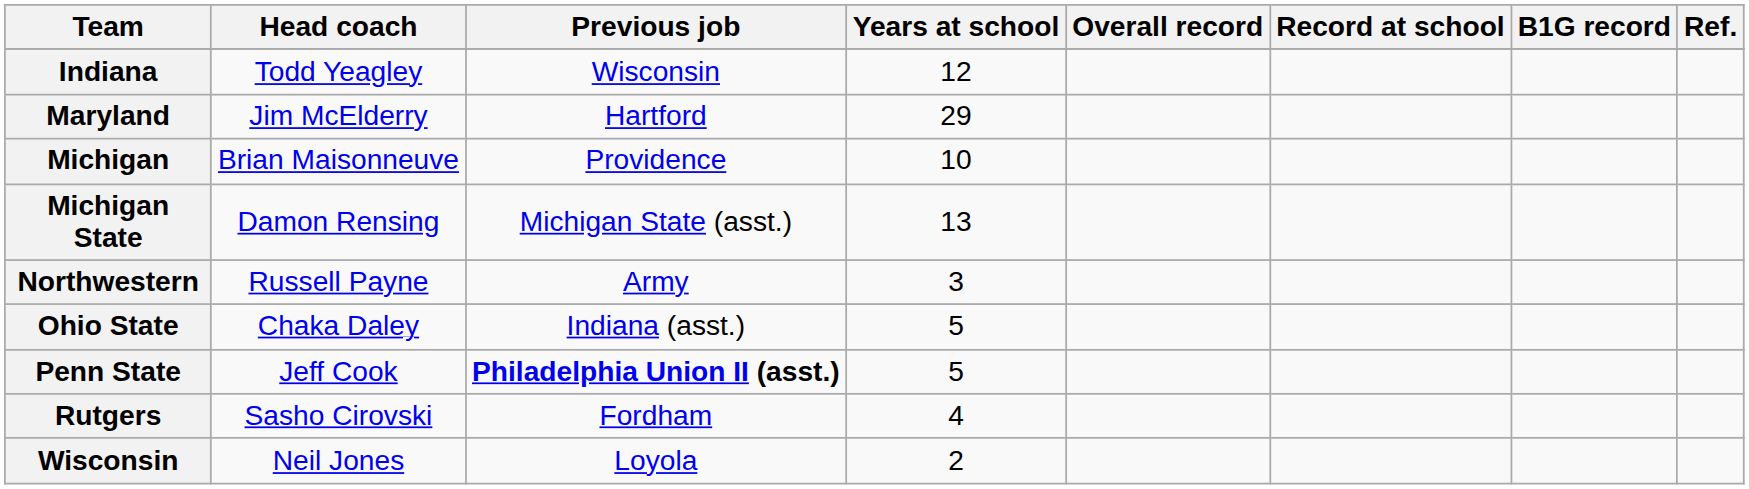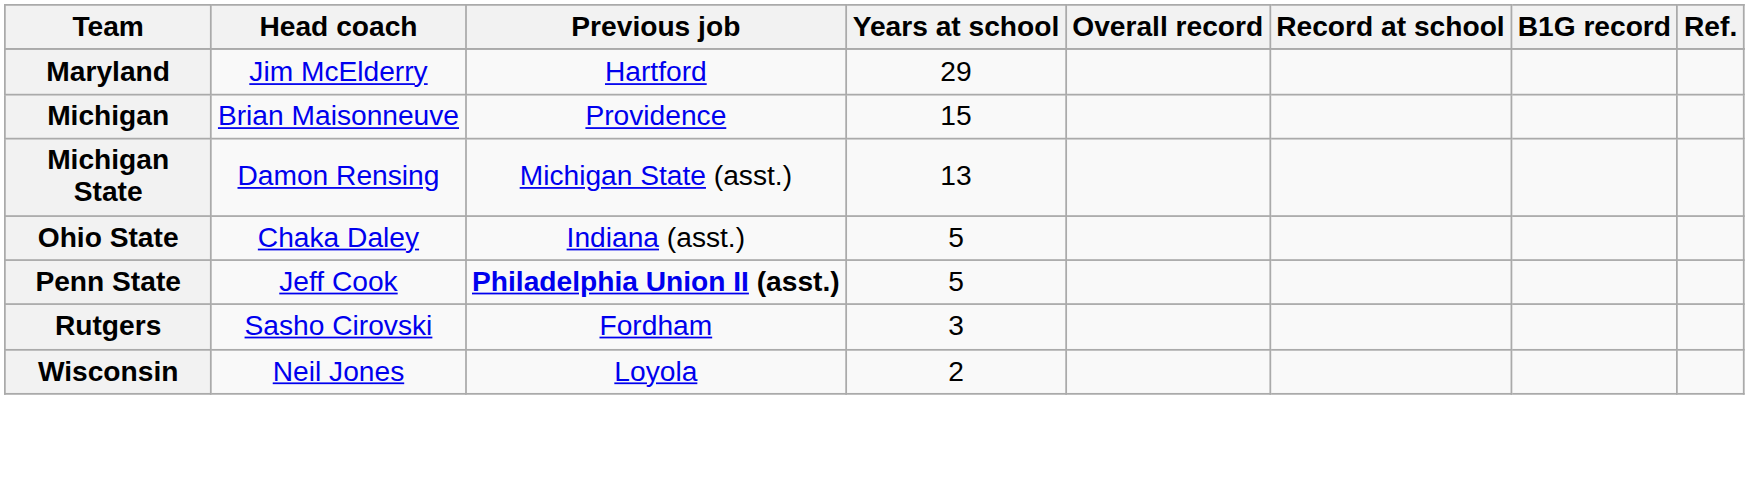- row: (108, 71)
(956, 160) 10 -> (956, 116) 15
- row: (108, 281)
(956, 415) 4 -> (956, 326) 3
